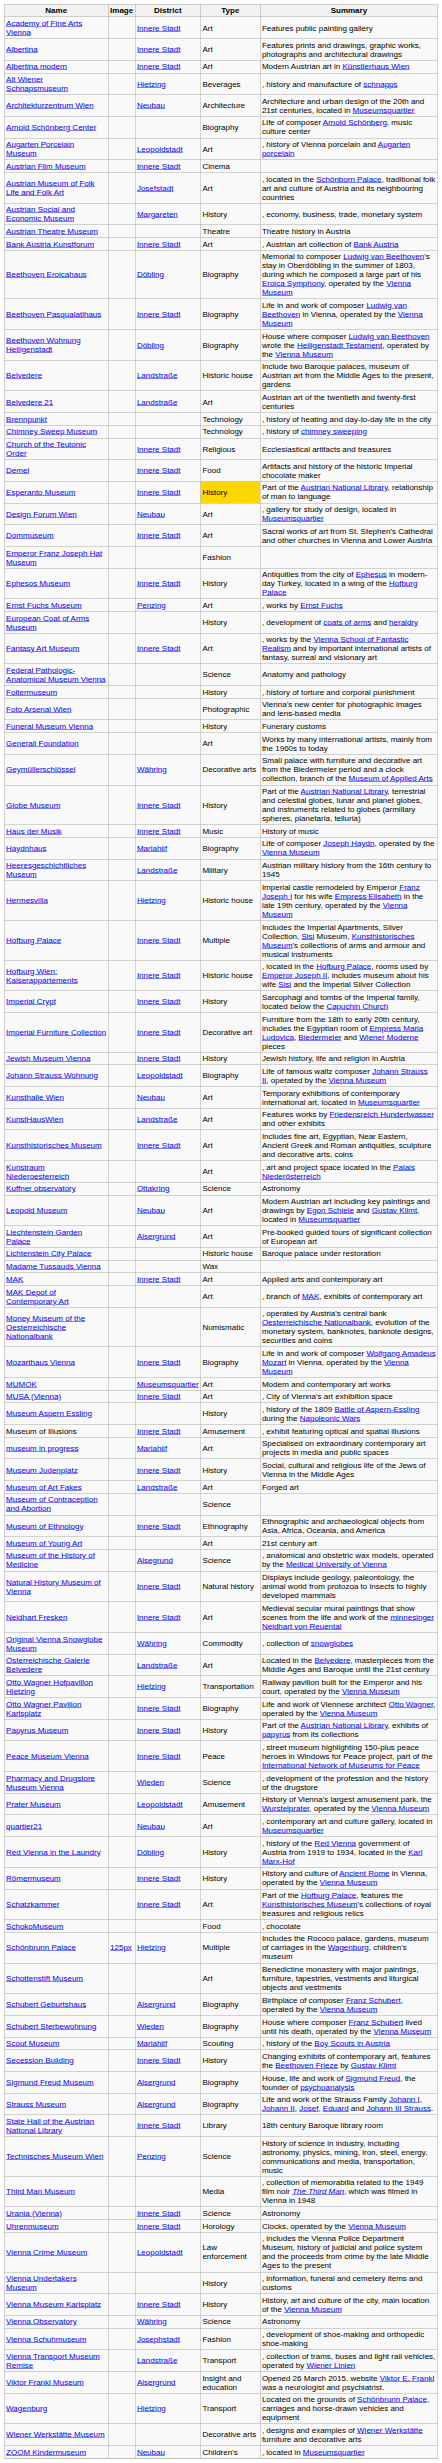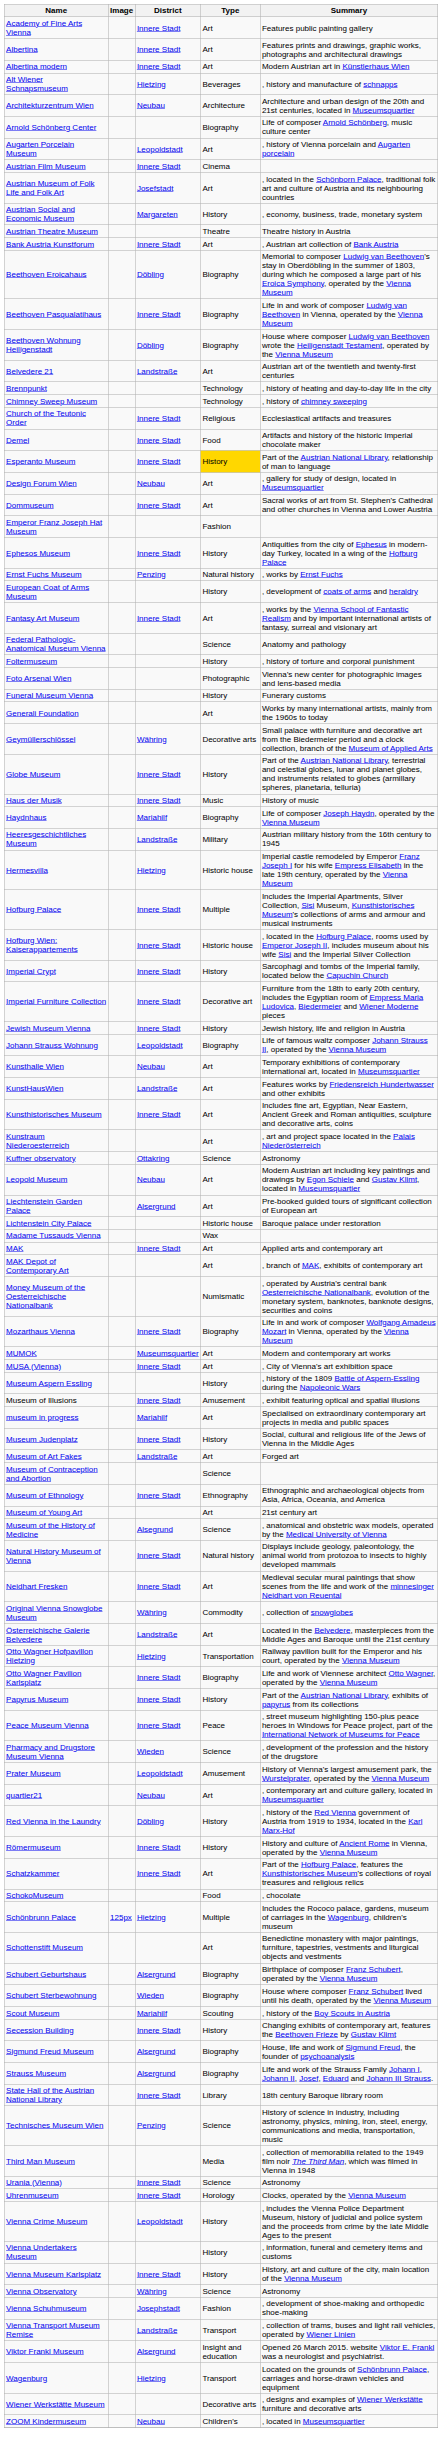- row: (24, 375)
(207, 605) Art -> (228, 574) Natural history
(225, 2252) Law enforcement -> (215, 2221) History
